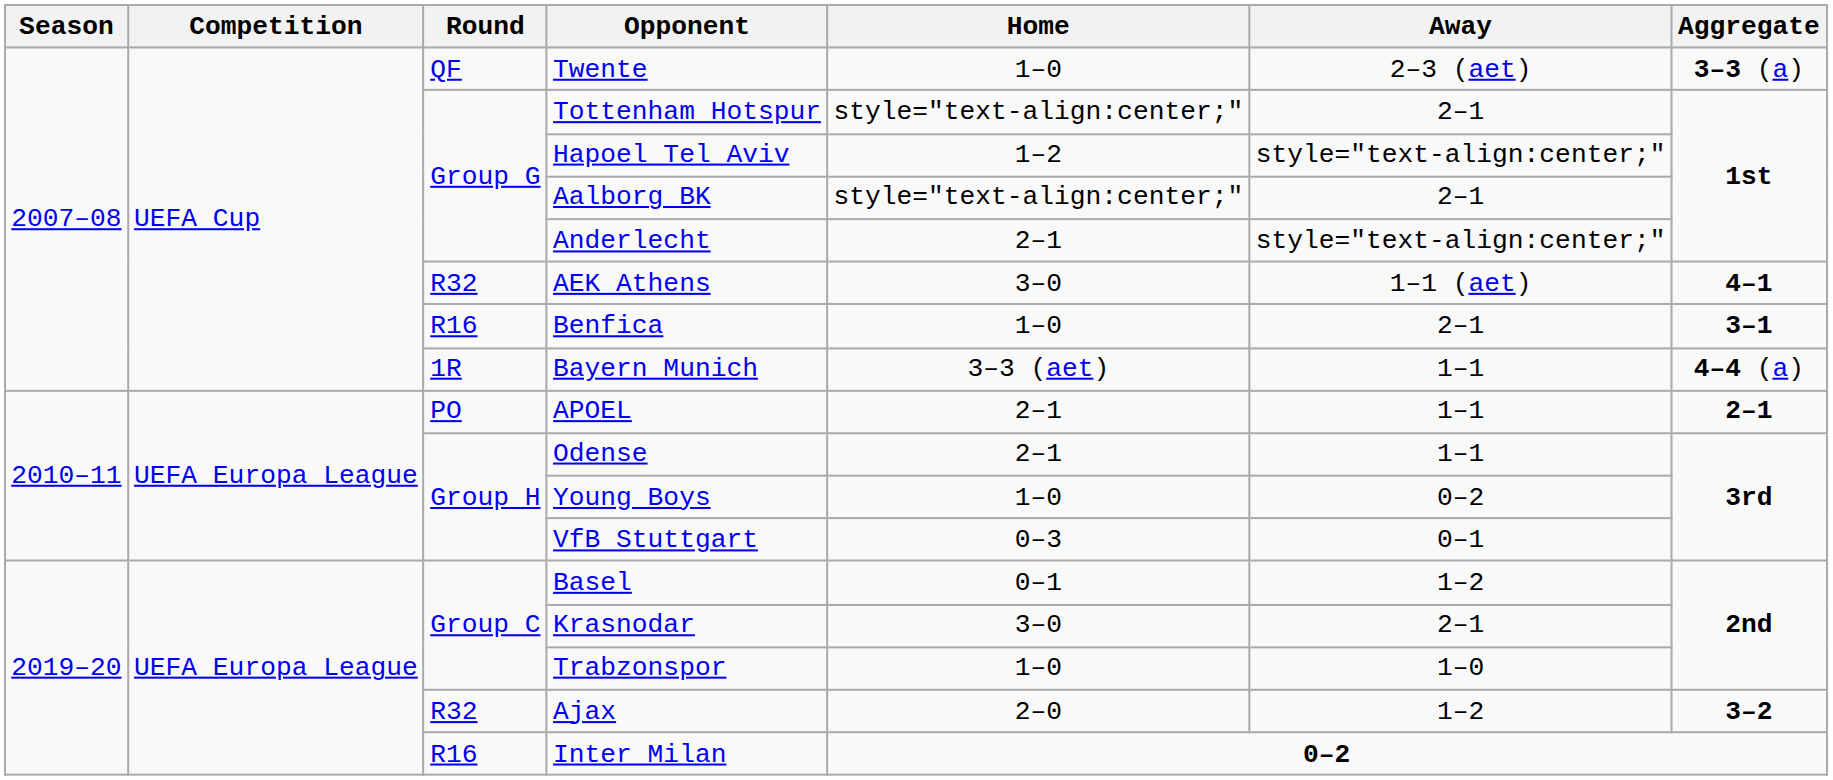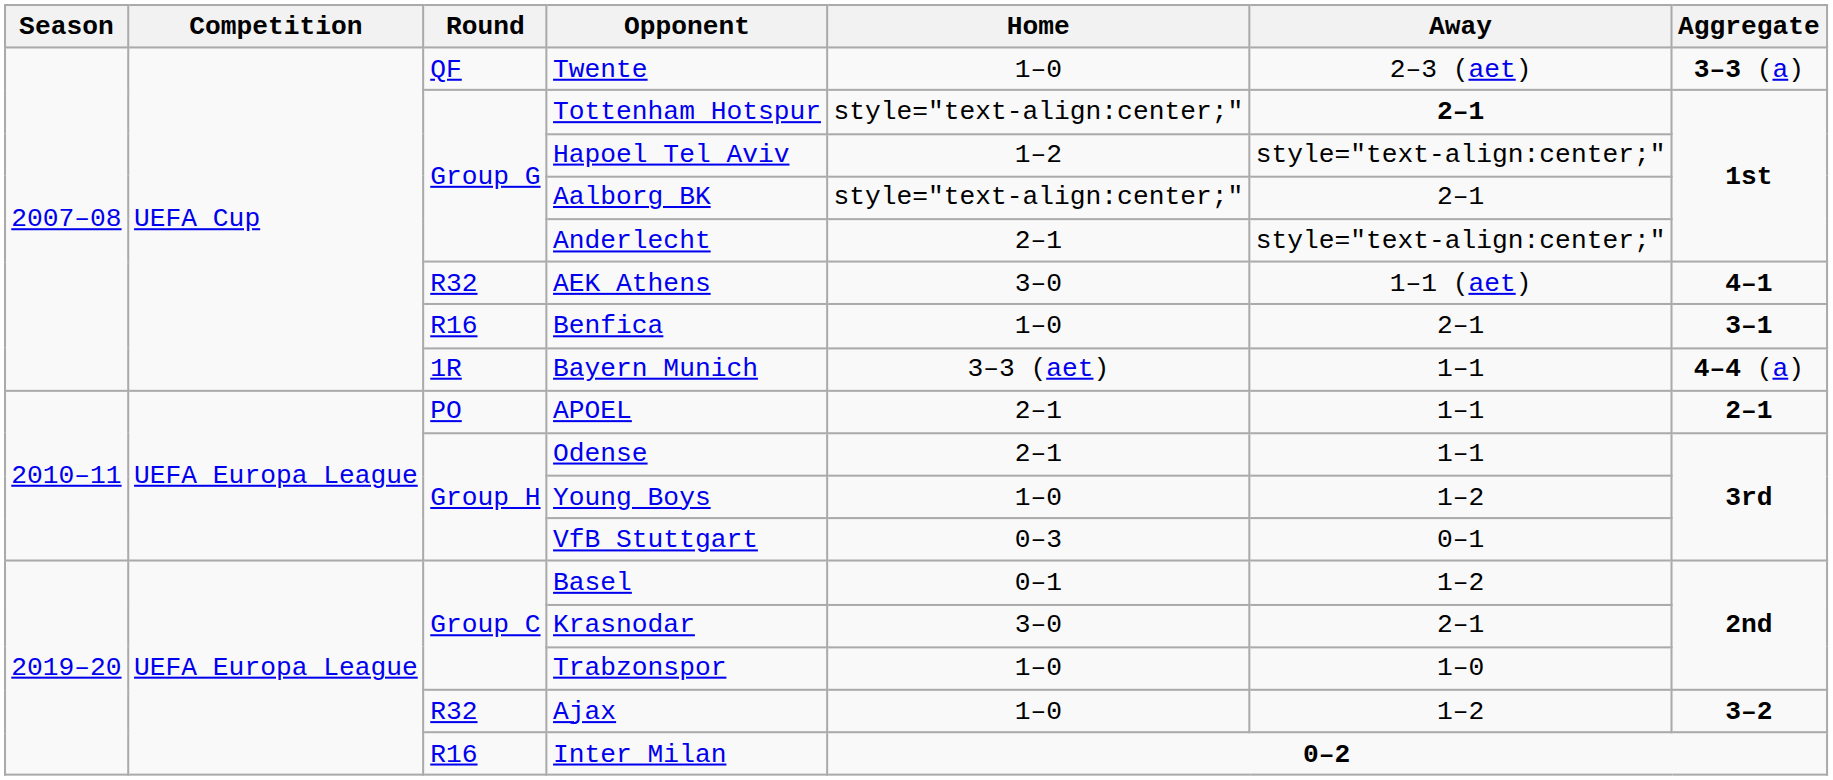(1461, 112) normal -> (1461, 112) bold
(1461, 497) 0–2 -> (1461, 497) 1–2
(1038, 711) 2–0 -> (1038, 711) 1–0
